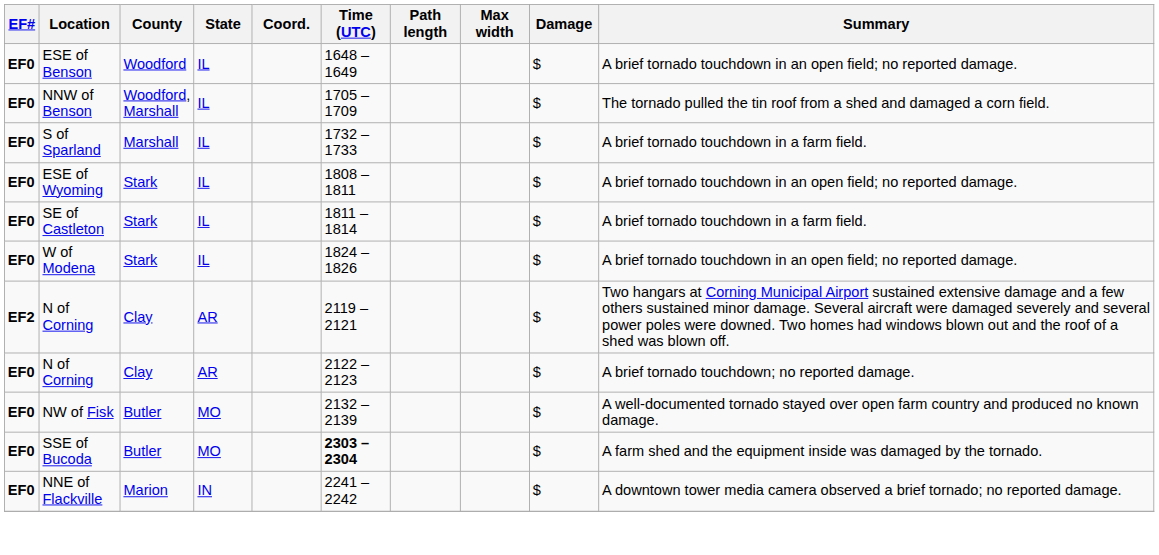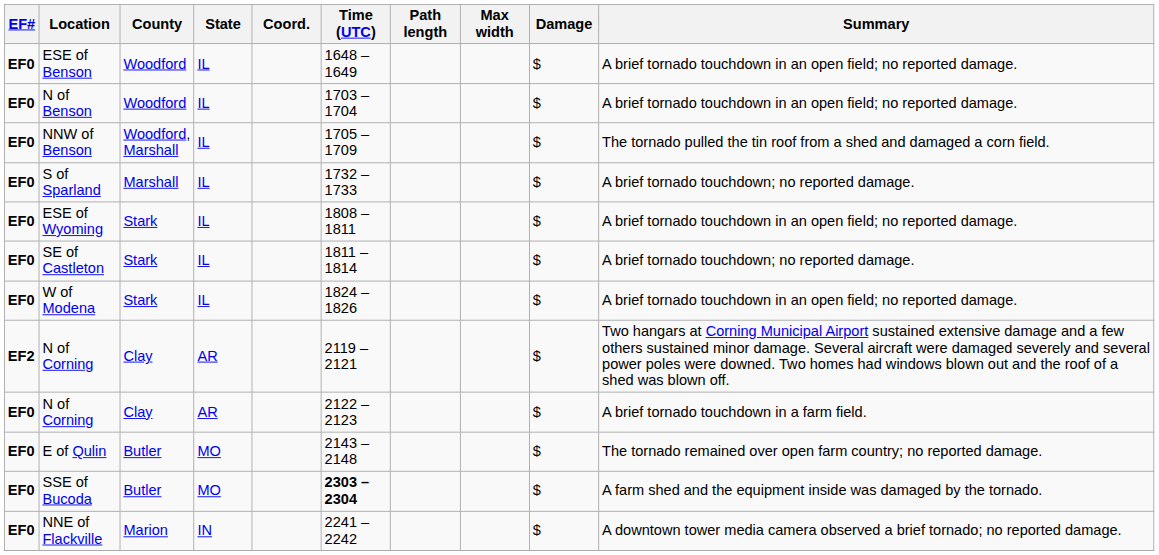+ row: (21, 103)
(734, 142) A brief tornado touchdown in a farm field. -> (758, 182) A brief tornado touchdown; no reported damage.
(734, 221) A brief tornado touchdown in a farm field. -> (758, 261) A brief tornado touchdown; no reported damage.
(758, 372) A brief tornado touchdown; no reported damage. -> (734, 412) A brief tornado touchdown in a farm field.
- row: (21, 412)
+ row: (21, 451)
